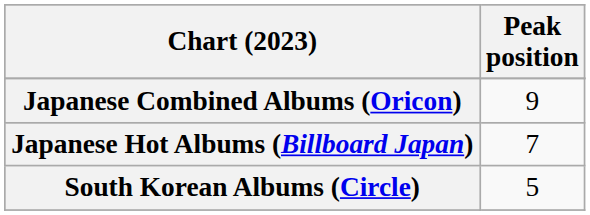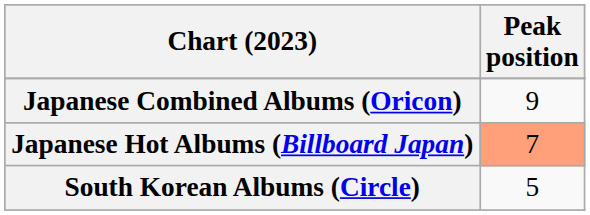(532, 143) no background -> (532, 143) lightsalmon background
